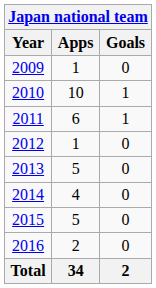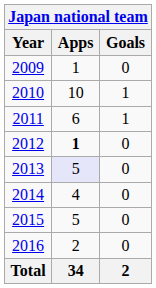(76, 144) normal -> (76, 144) bold
(76, 169) no background -> (76, 169) lavender background
